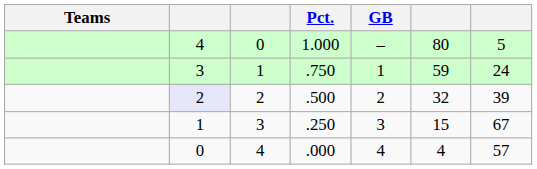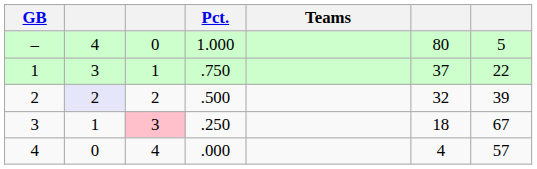columns swapped: (87, 17) <-> (381, 17)
(441, 71) 59 -> (441, 71) 37
(501, 71) 24 -> (501, 71) 22
(260, 124) no background -> (155, 124) pink background
(441, 124) 15 -> (441, 124) 18
